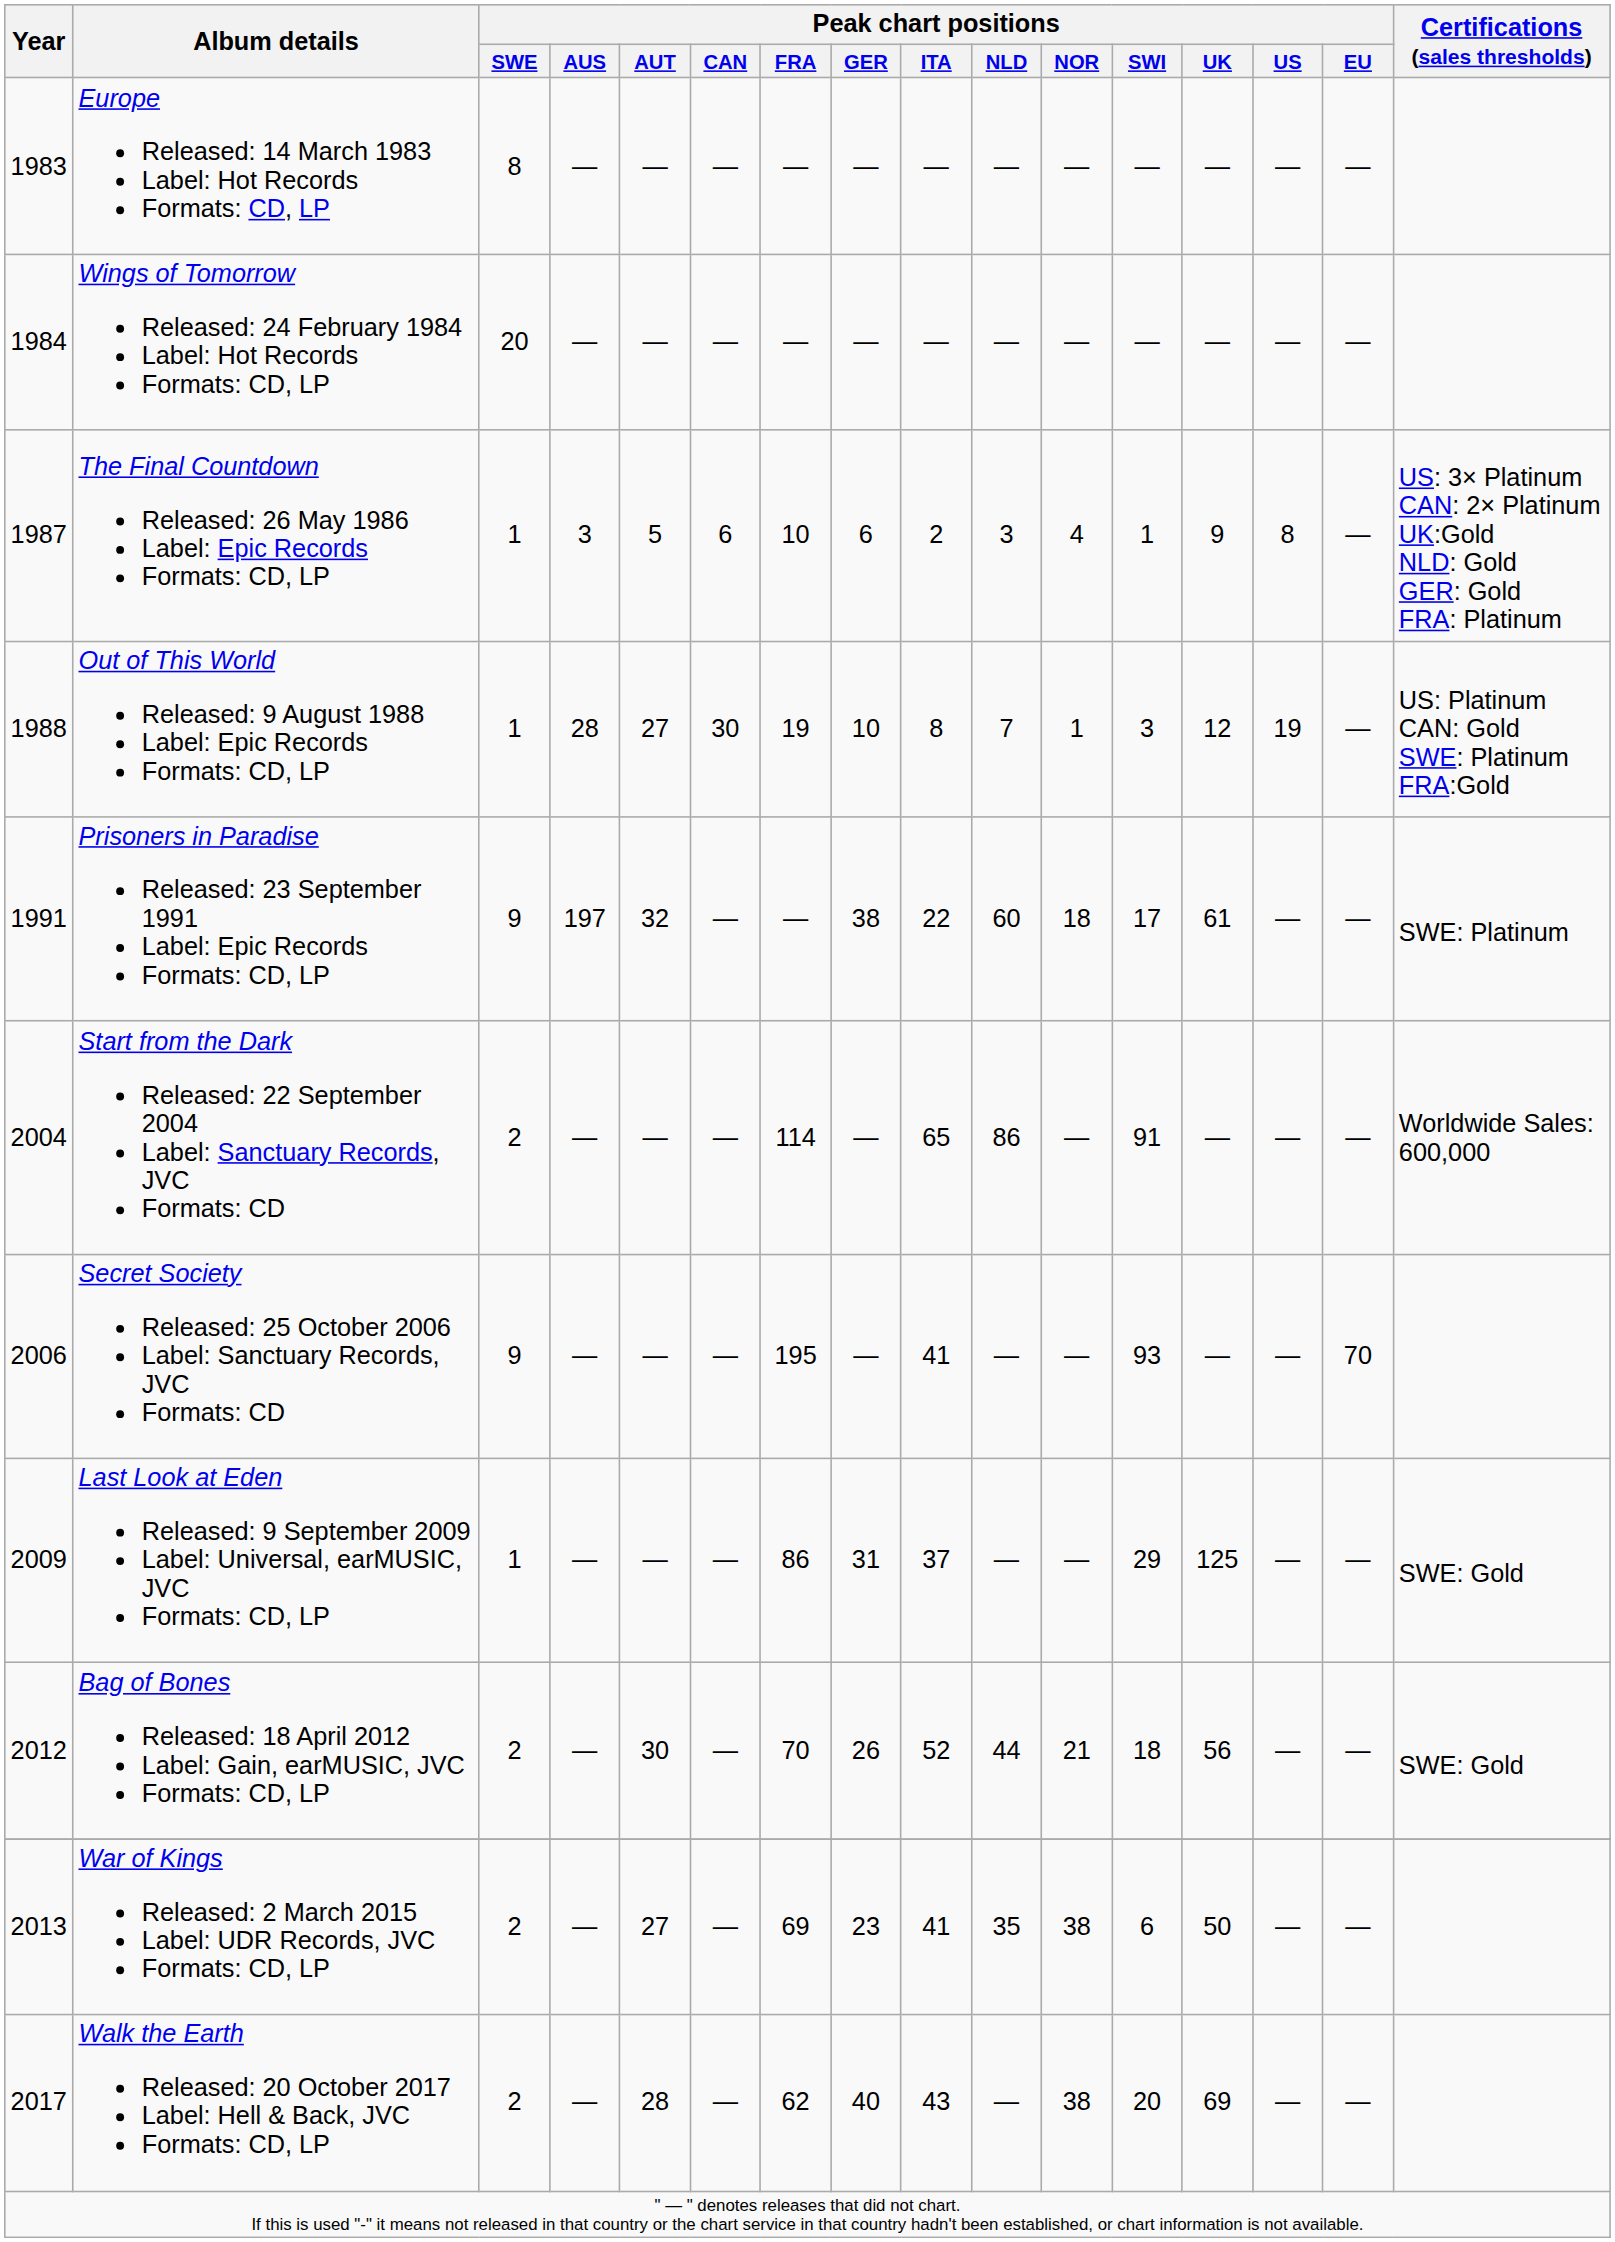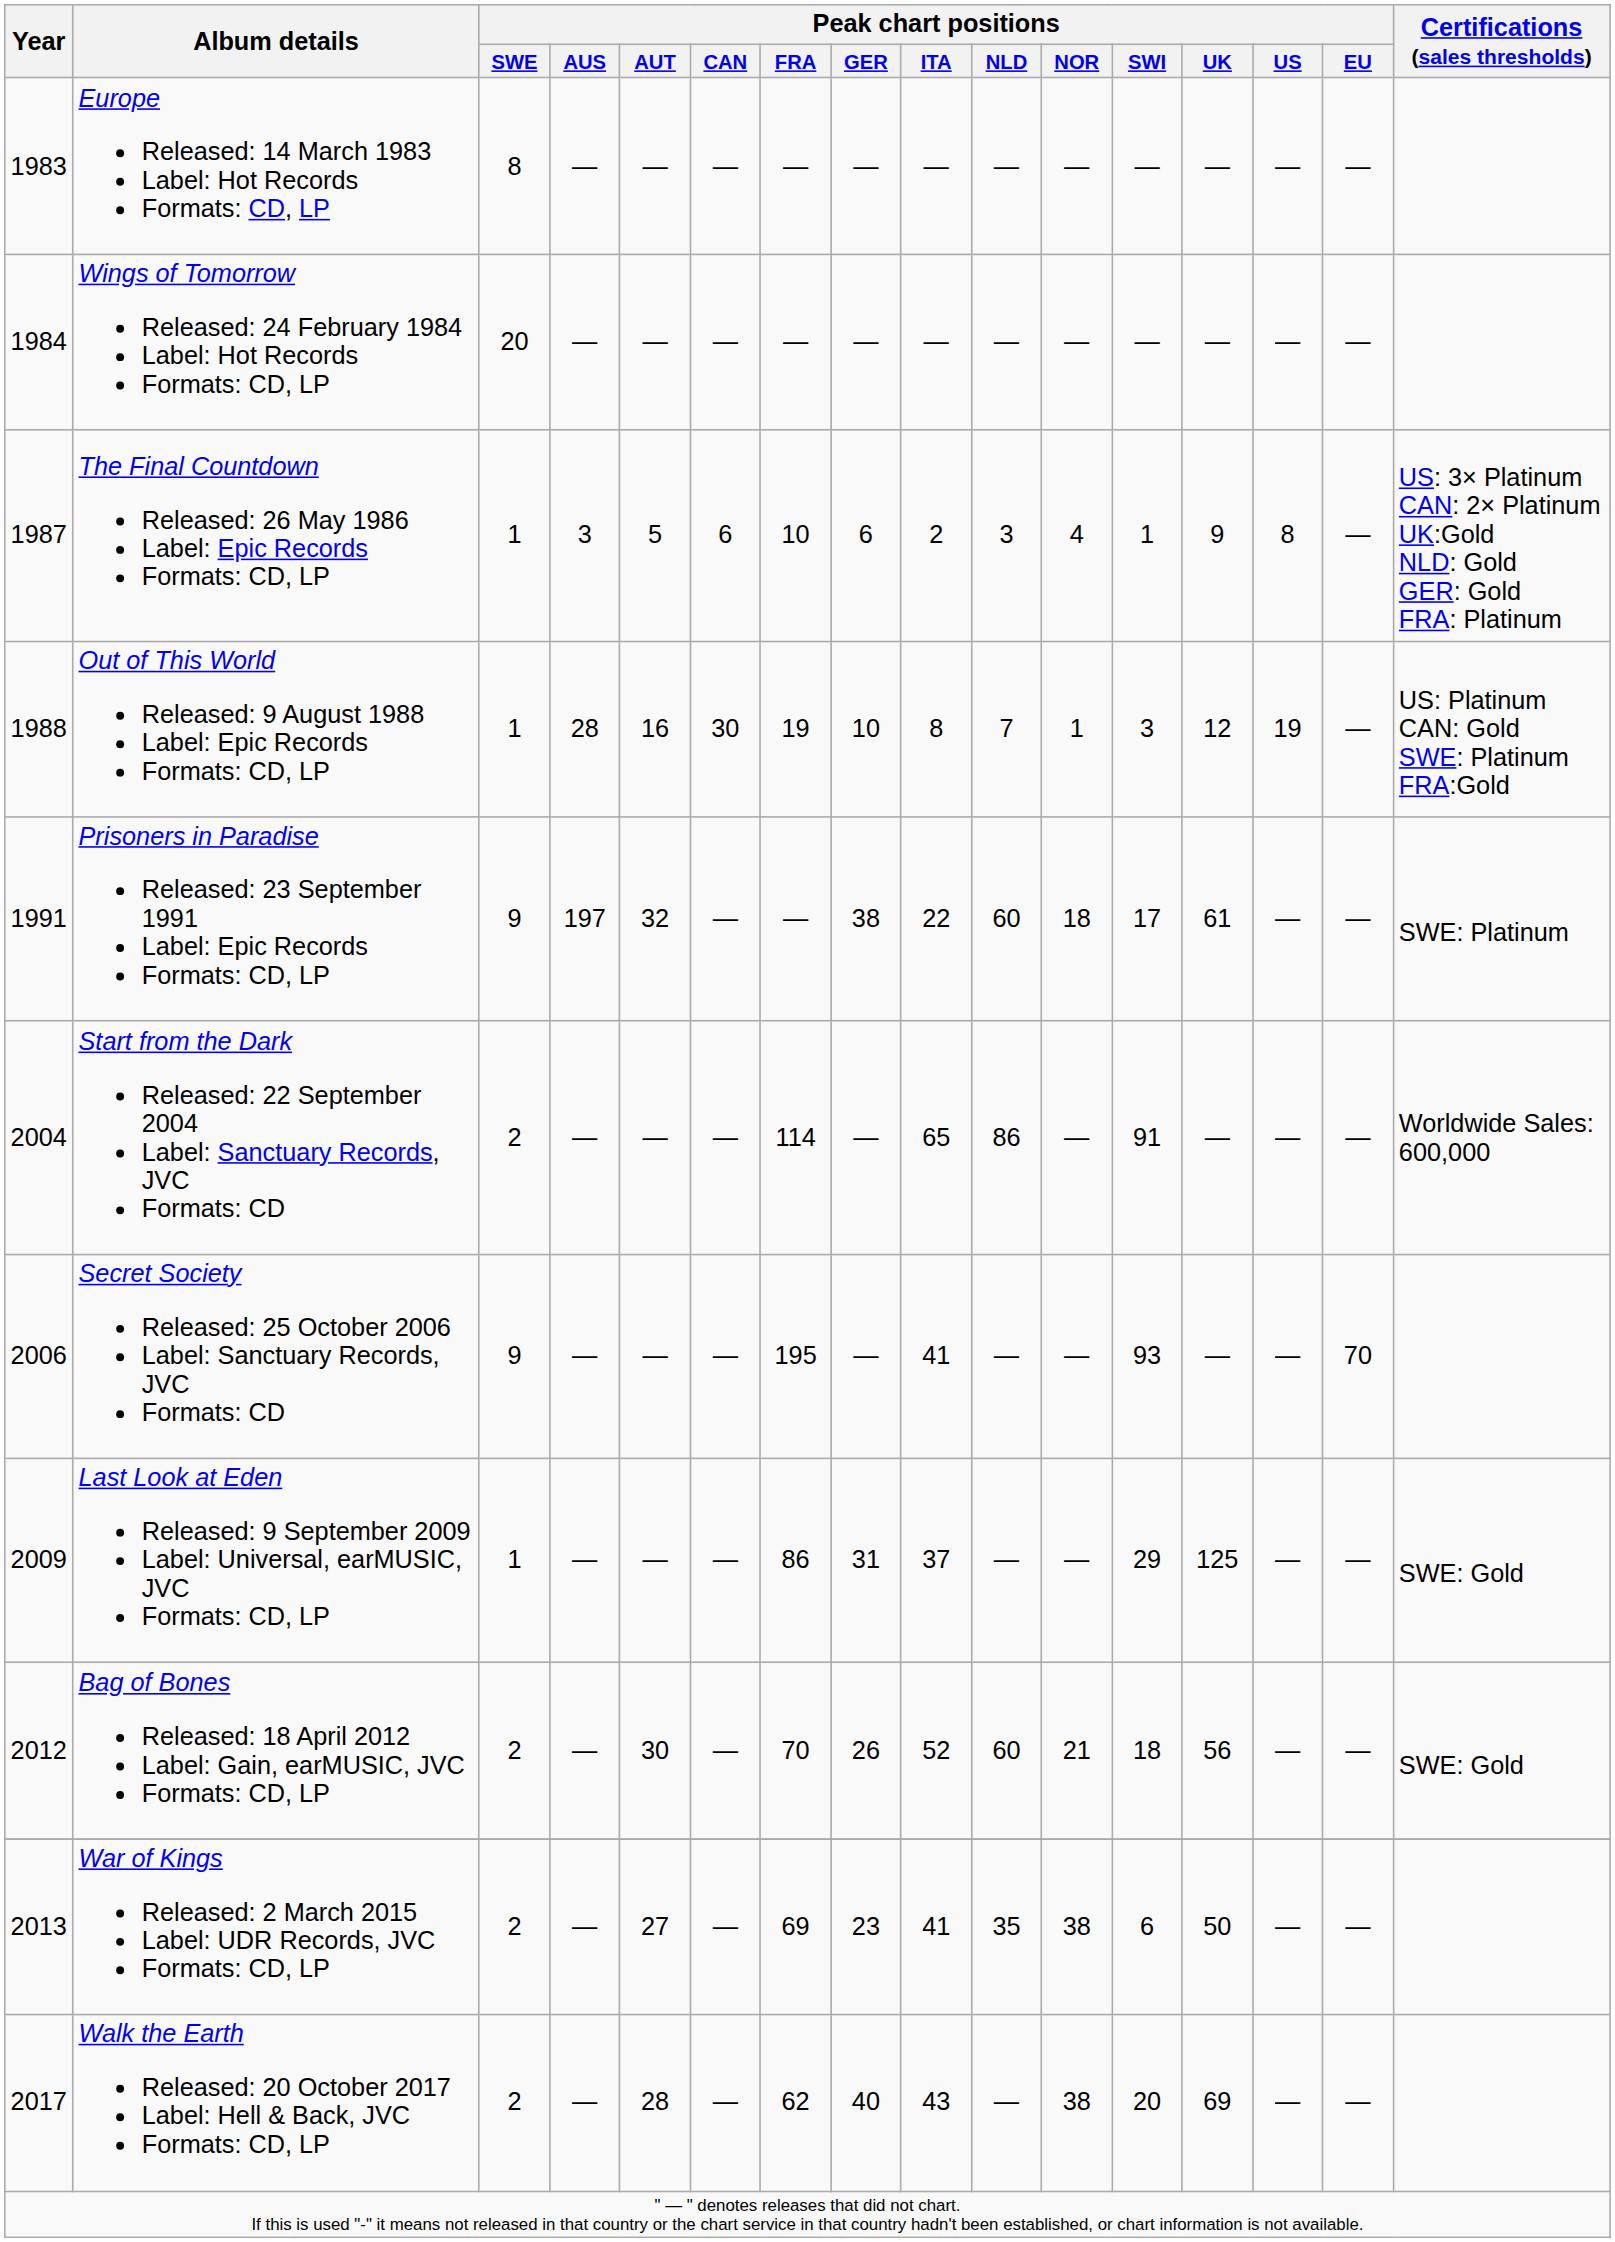(655, 728) 27 -> (655, 728) 16
(1006, 1750) 44 -> (1006, 1750) 60
